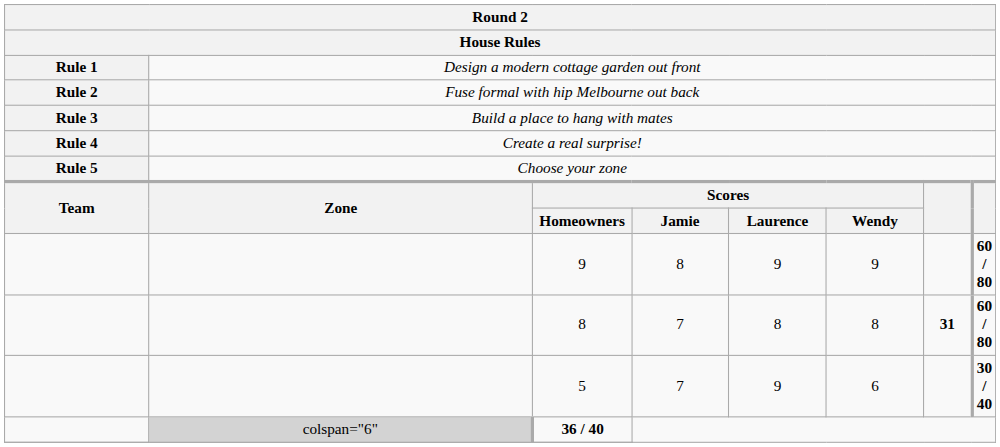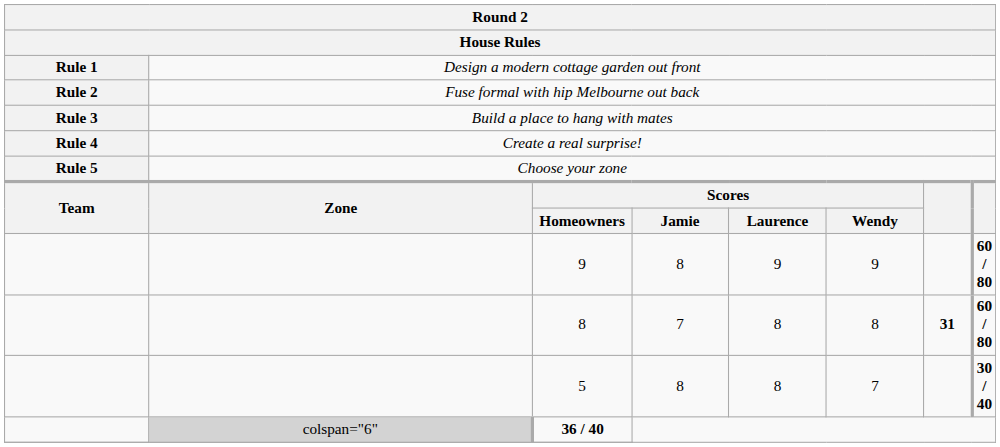(680, 386) 7 -> (680, 386) 8
(777, 386) 9 -> (777, 386) 8
(875, 386) 6 -> (875, 386) 7
